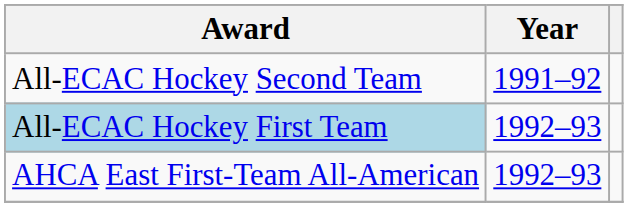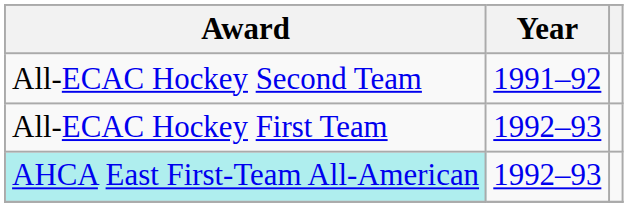(200, 126) lightblue background -> (200, 126) no background
(246, 175) no background -> (246, 175) paleturquoise background
